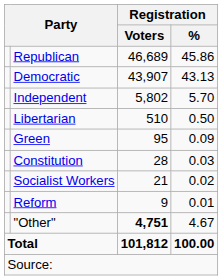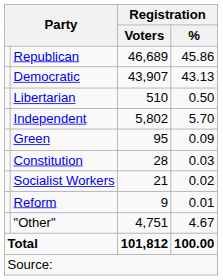rows swapped: (50, 98) <-> (44, 118)
(152, 222) bold -> (152, 222) normal
